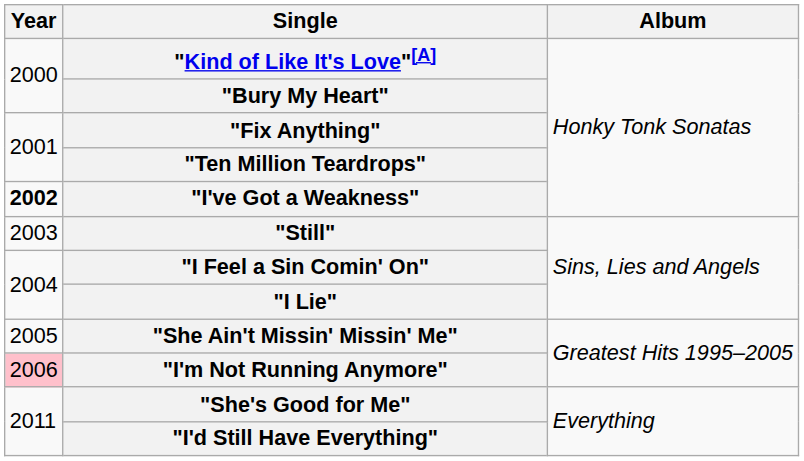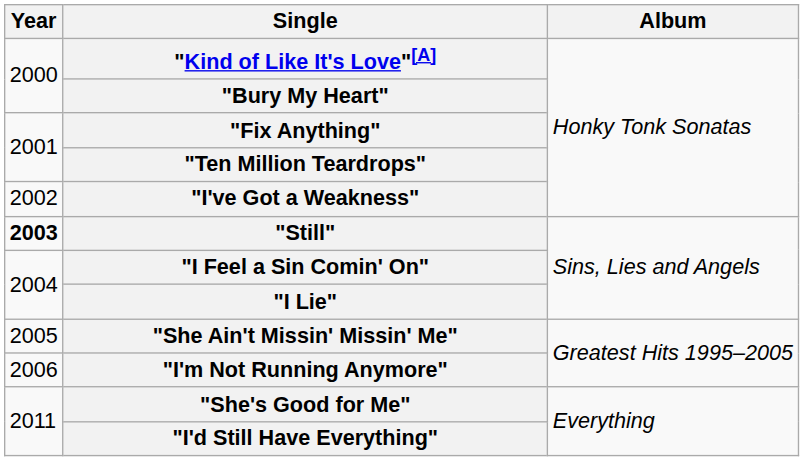(34, 198) bold -> (34, 198) normal
(34, 233) normal -> (34, 233) bold
(34, 370) pink background -> (34, 370) no background
